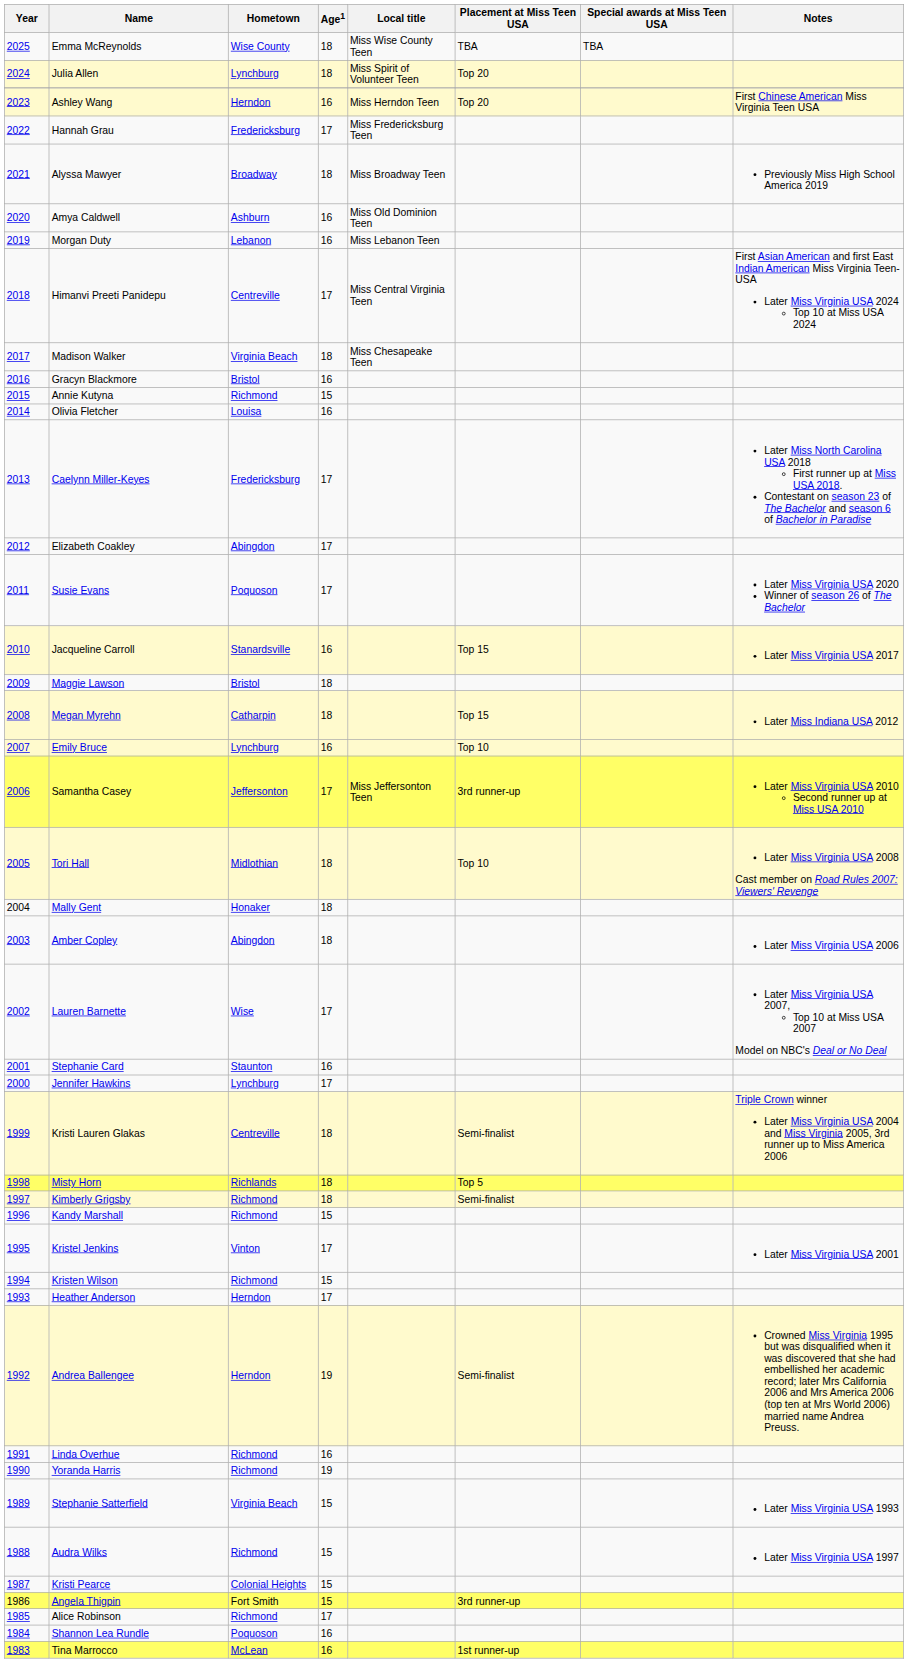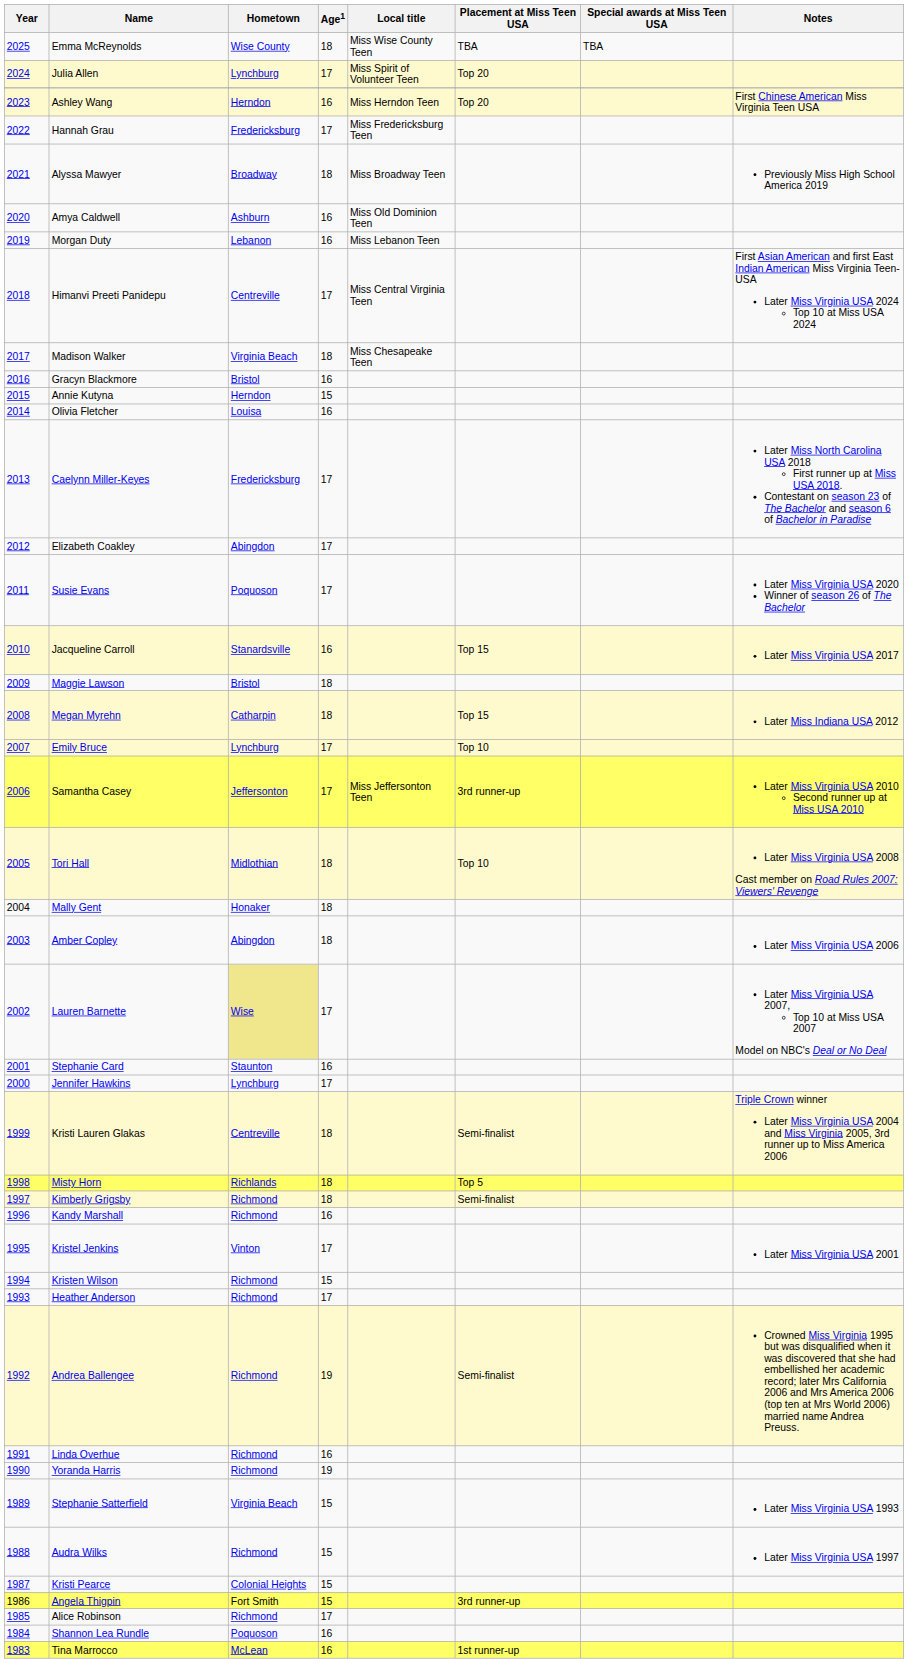(326, 75) 18 -> (326, 75) 17
(254, 396) Richmond -> (251, 396) Herndon
(326, 748) 16 -> (326, 748) 17
(242, 1012) no background -> (242, 1012) khaki background
(326, 1216) 15 -> (326, 1216) 16
(251, 1298) Herndon -> (254, 1298) Richmond
(251, 1376) Herndon -> (254, 1376) Richmond
